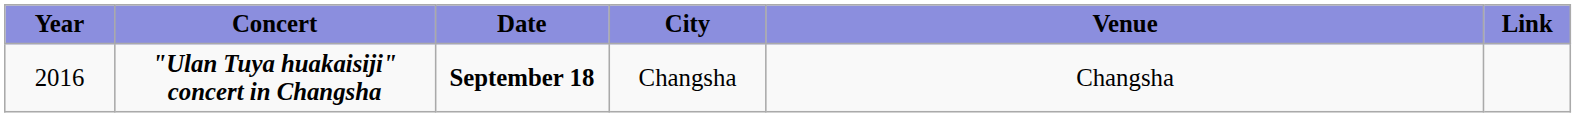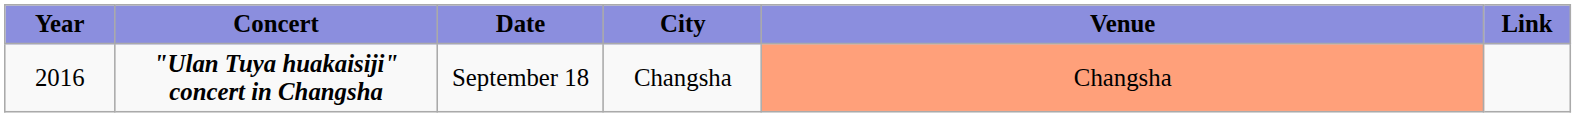(522, 77) bold -> (521, 77) normal
(1125, 77) no background -> (1123, 77) lightsalmon background
